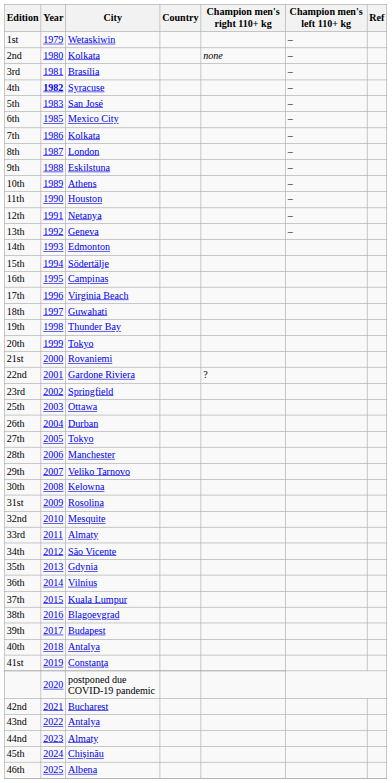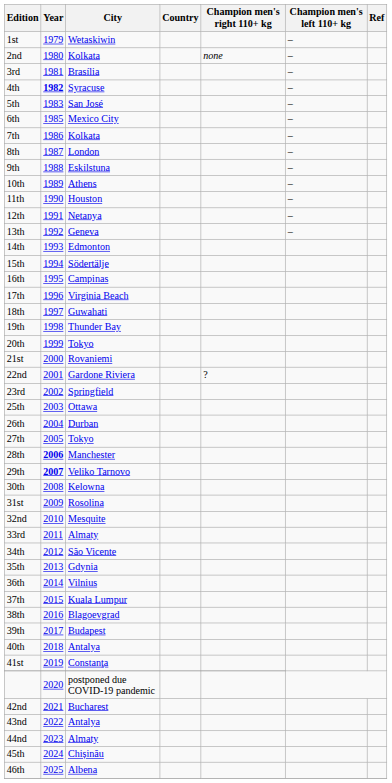(53, 455) normal -> (53, 455) bold
(53, 471) normal -> (53, 471) bold
